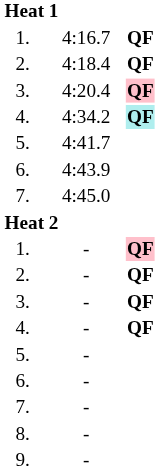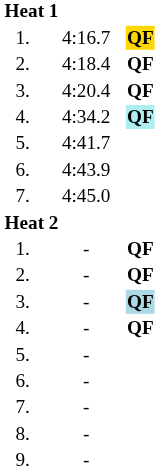(140, 37) no background -> (140, 37) gold background
(140, 90) pink background -> (140, 90) no background
(140, 248) pink background -> (140, 248) no background
(140, 301) no background -> (140, 301) lightblue background
